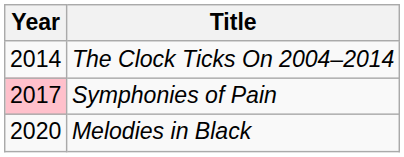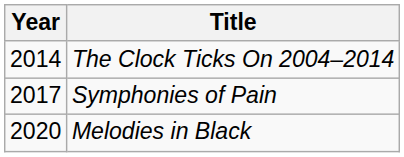(36, 95) pink background -> (36, 95) no background
